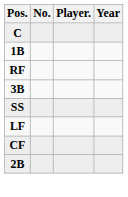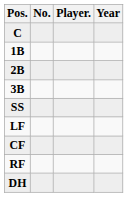rows swapped: (17, 164) <-> (17, 70)
+ row: (17, 182)
